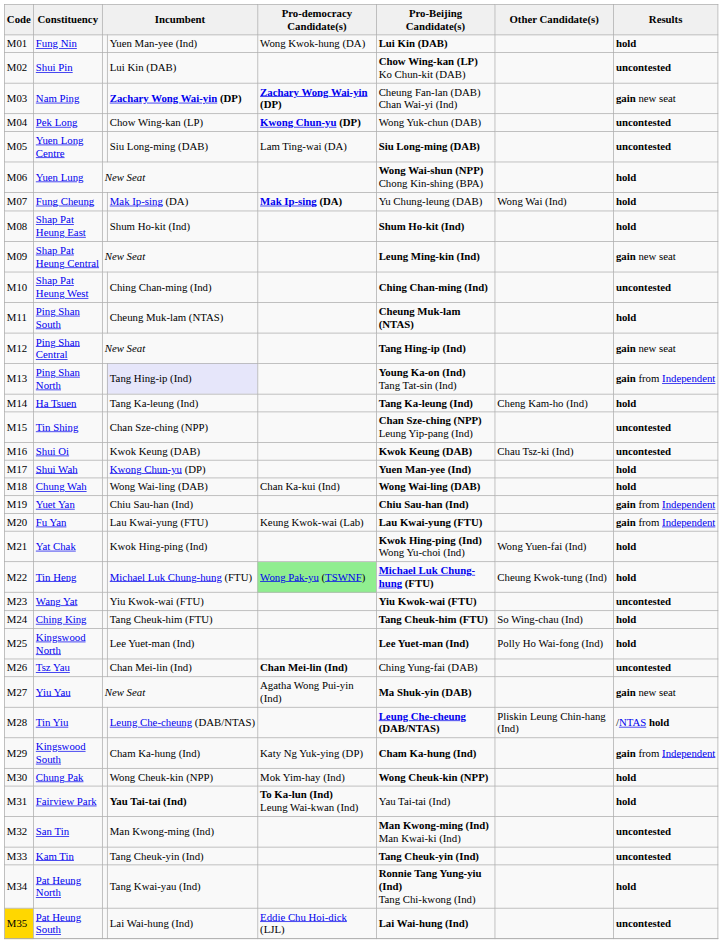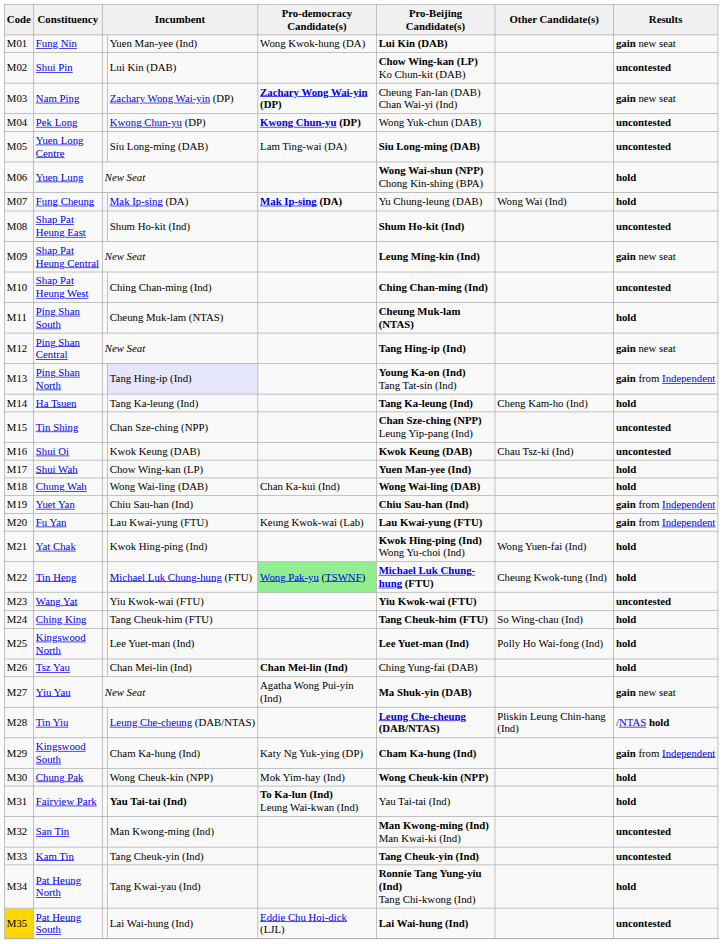(626, 44) hold -> (646, 44) gain new seat
(176, 98) bold -> (172, 98) normal
(156, 123) Chow Wing-kan (LP) -> (158, 123) Kwong Chun-yu (DP)
(626, 226) hold -> (643, 226) uncontested
(158, 469) Kwong Chun-yu (DP) -> (156, 469) Chow Wing-kan (LP)
(643, 667) uncontested -> (626, 667) hold
